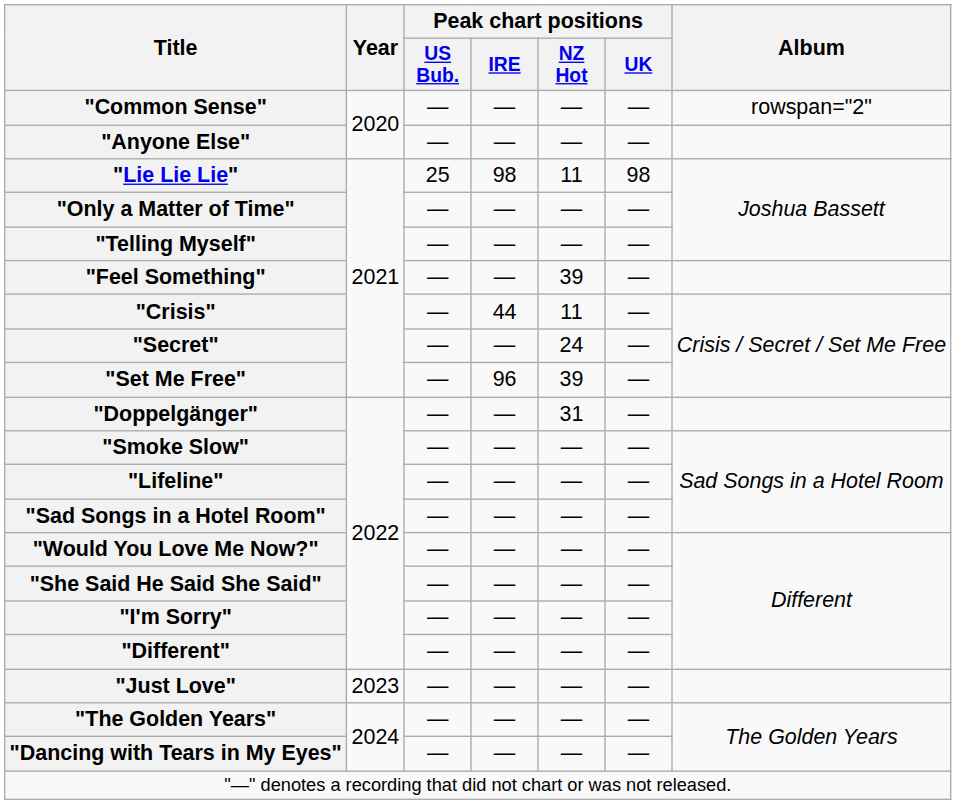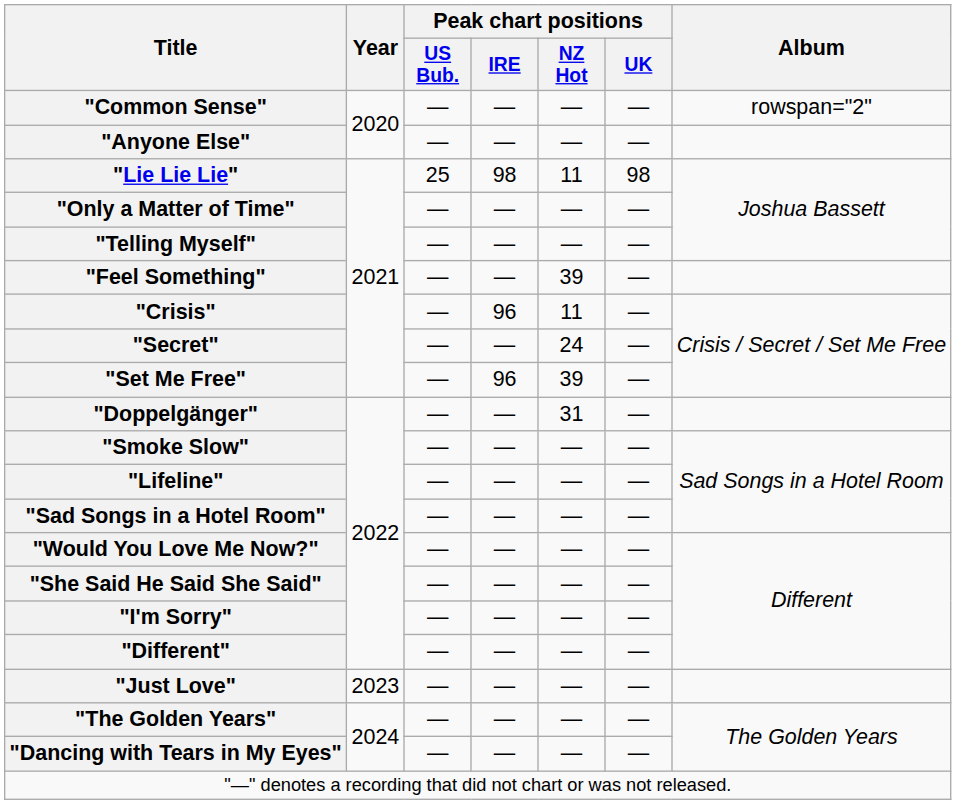(505, 311) 44 -> (505, 311) 96
